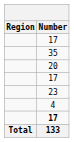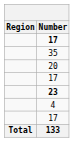(53, 40) normal -> (53, 40) bold
(53, 92) normal -> (53, 92) bold
(53, 118) bold -> (53, 118) normal
